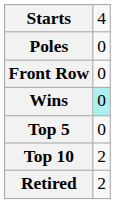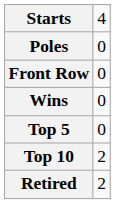(102, 101) paleturquoise background -> (102, 101) no background
